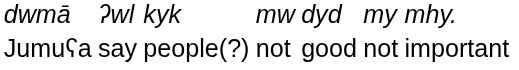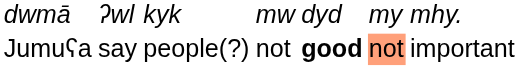(329, 49) normal -> (332, 49) bold
(381, 49) no background -> (386, 49) lightsalmon background
